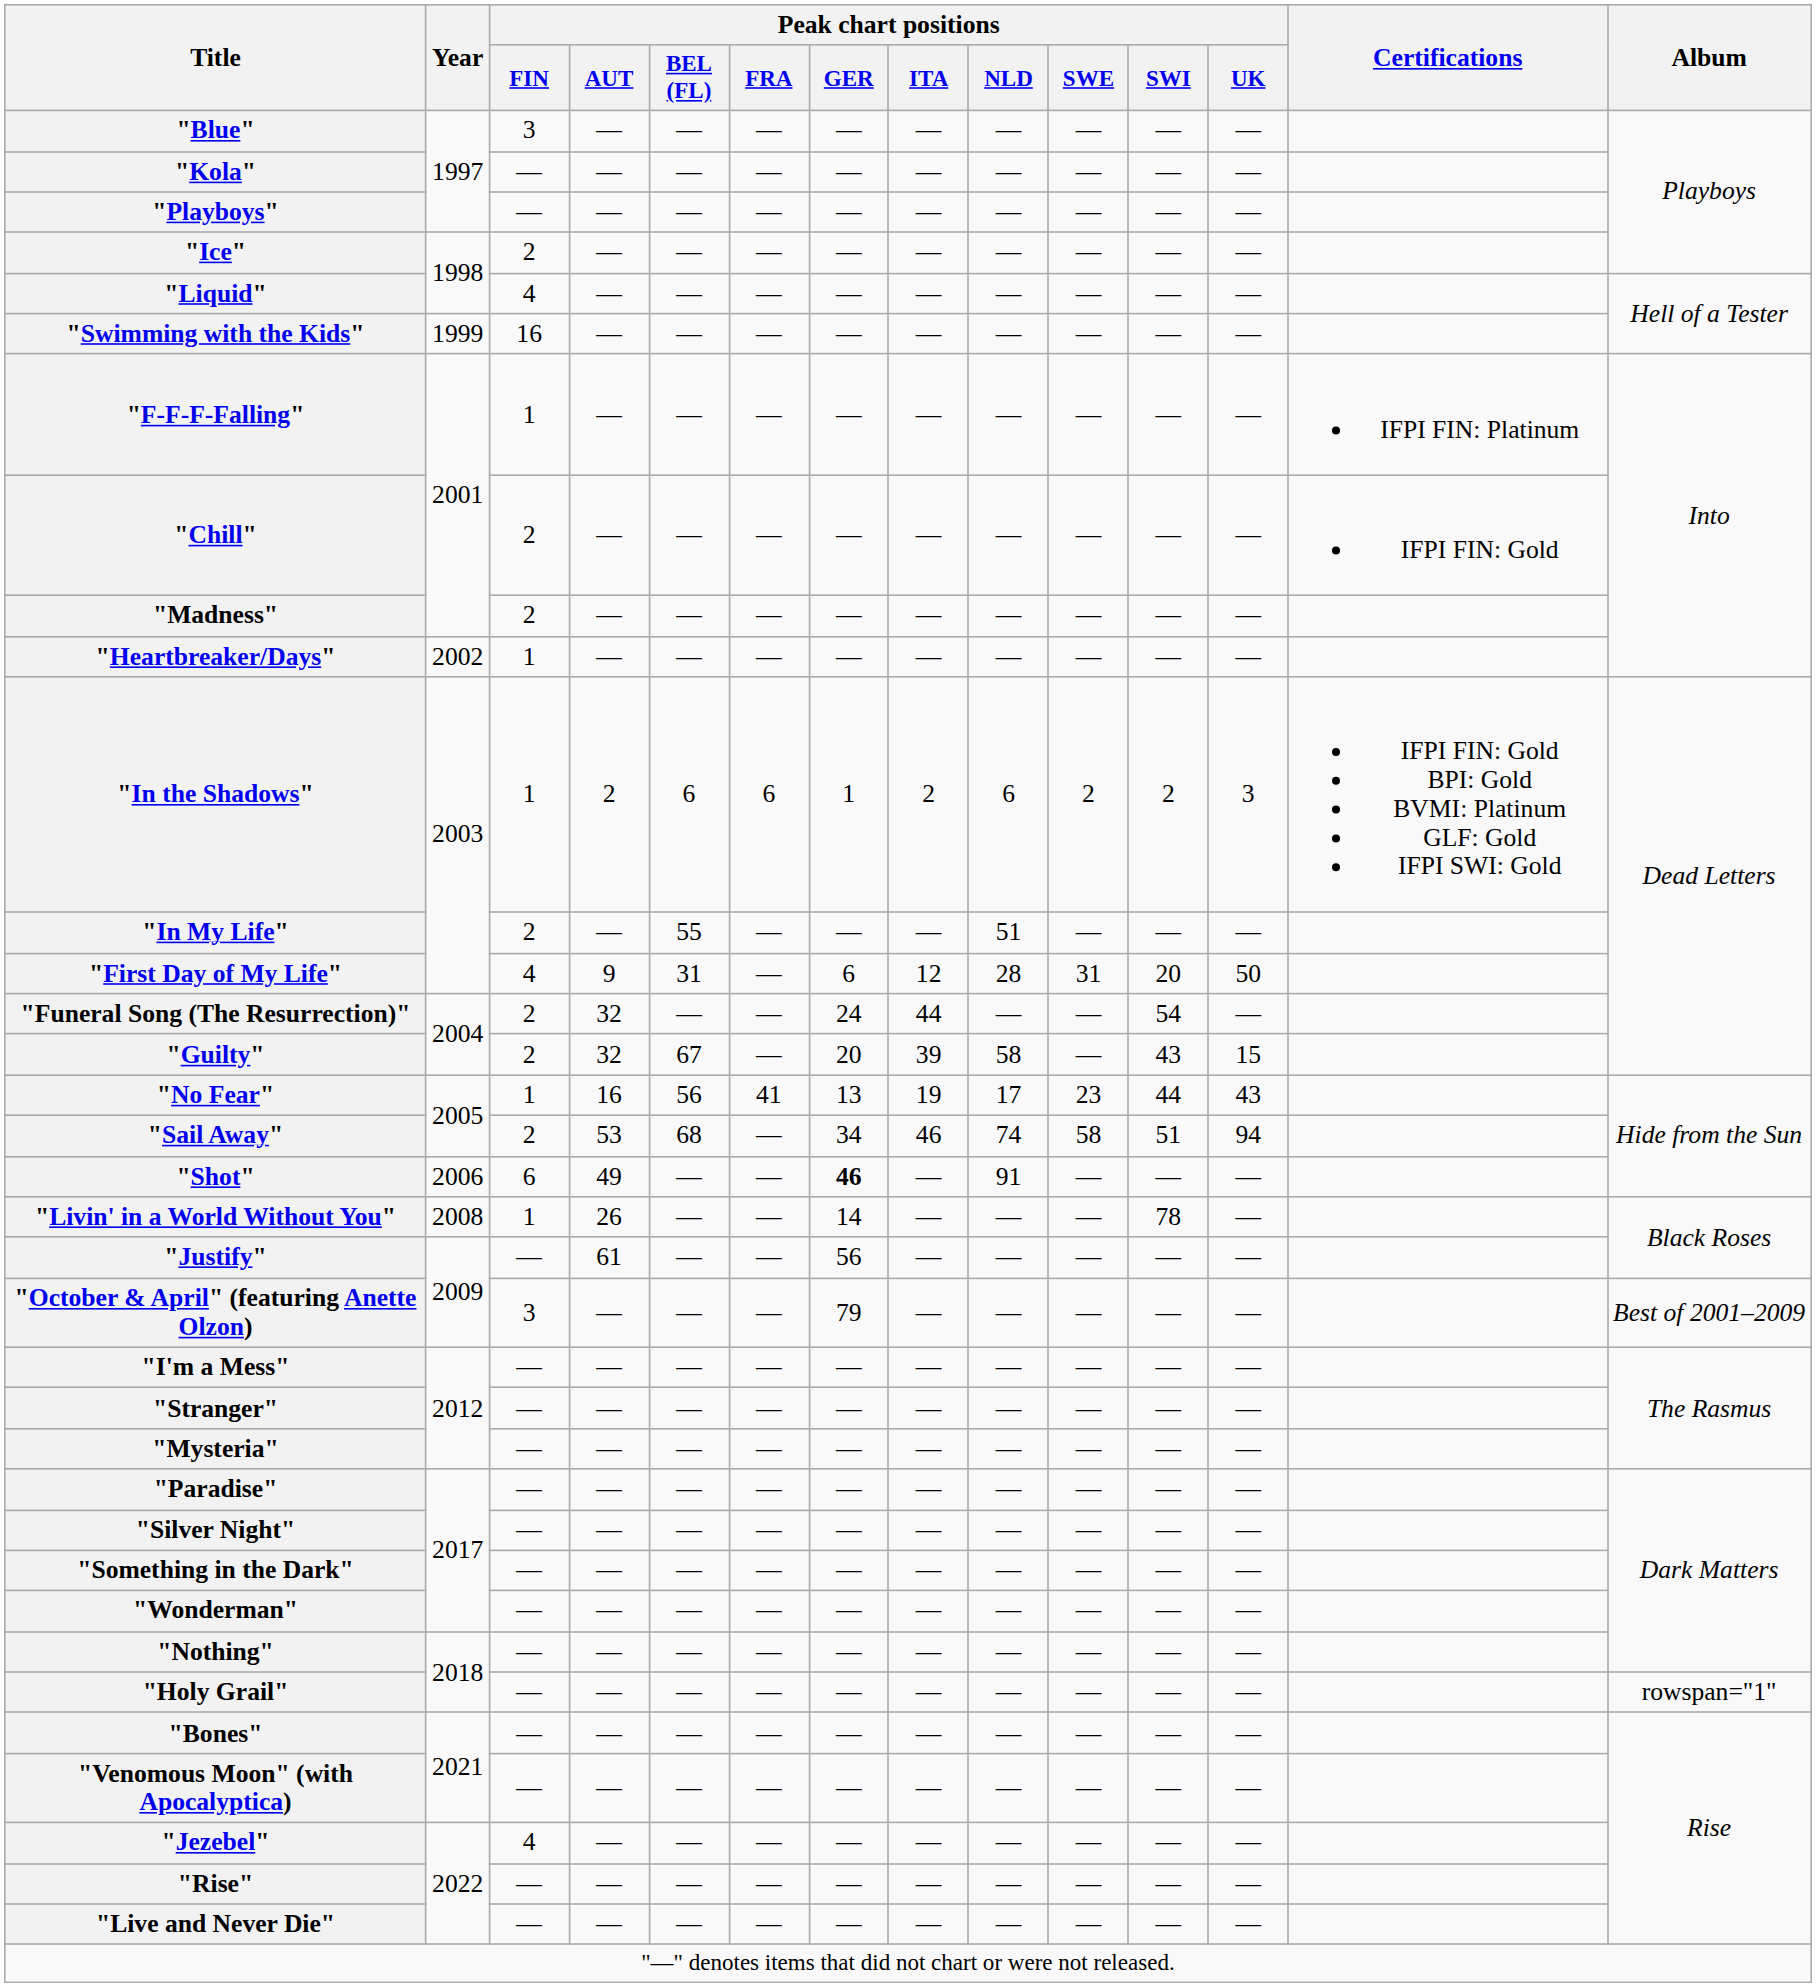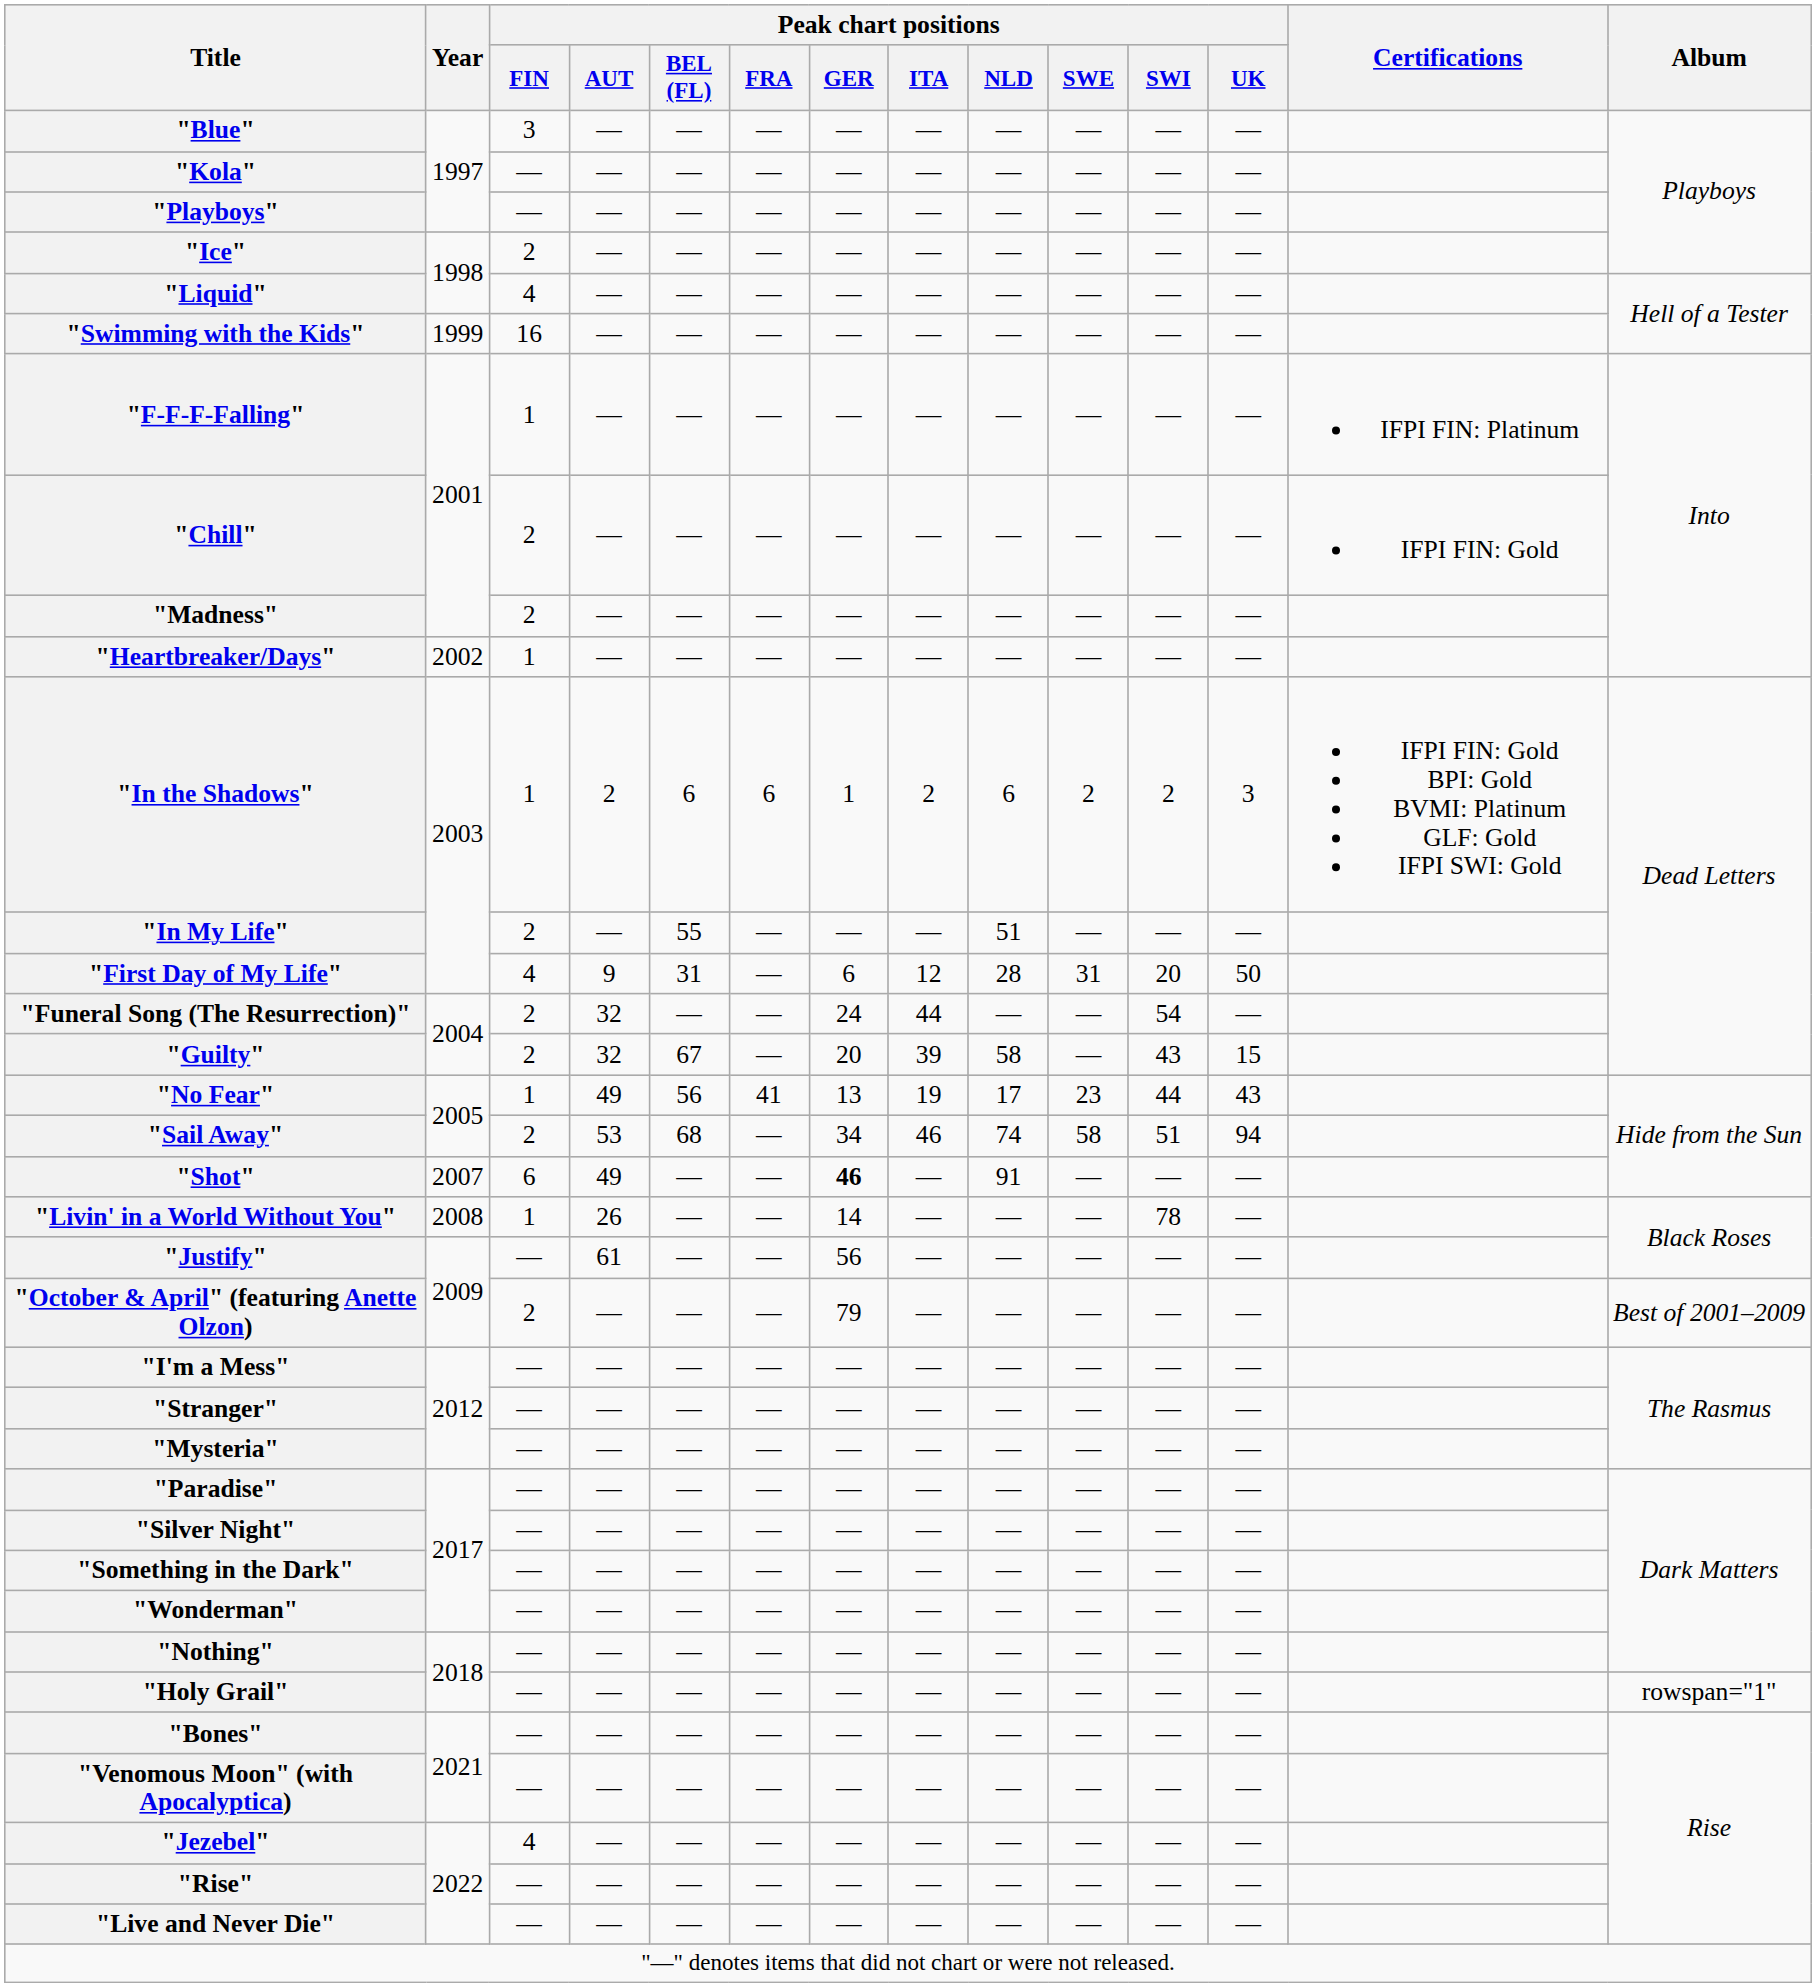(609, 1094) 16 -> (609, 1094) 49
(458, 1176) 2006 -> (458, 1176) 2007
(529, 1312) 3 -> (529, 1312) 2
